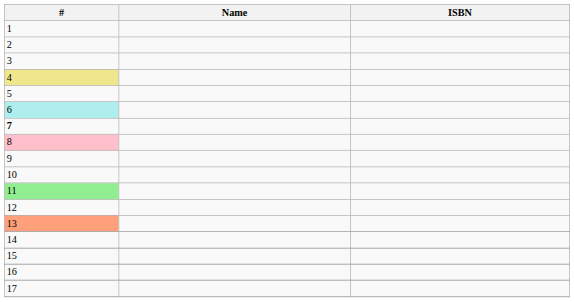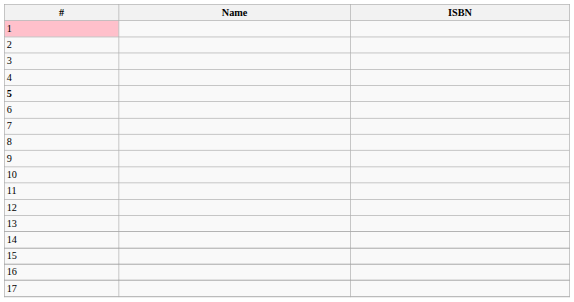(9, 28) no background -> (9, 28) pink background
(9, 77) khaki background -> (9, 77) no background
(9, 93) normal -> (9, 93) bold
(9, 110) paleturquoise background -> (9, 110) no background
(9, 126) bold -> (9, 126) normal
(9, 142) pink background -> (9, 142) no background
(12, 191) lightgreen background -> (12, 191) no background
(12, 223) lightsalmon background -> (12, 223) no background
